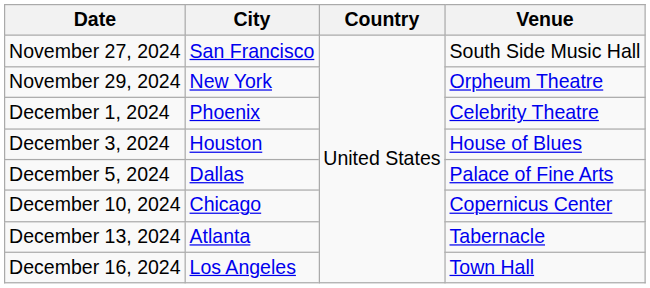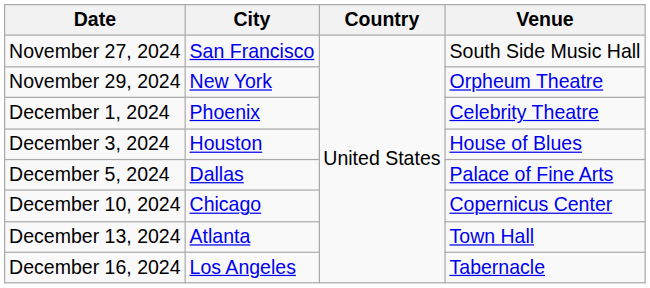(497, 236) Tabernacle -> (492, 236) Town Hall
(492, 267) Town Hall -> (497, 267) Tabernacle
